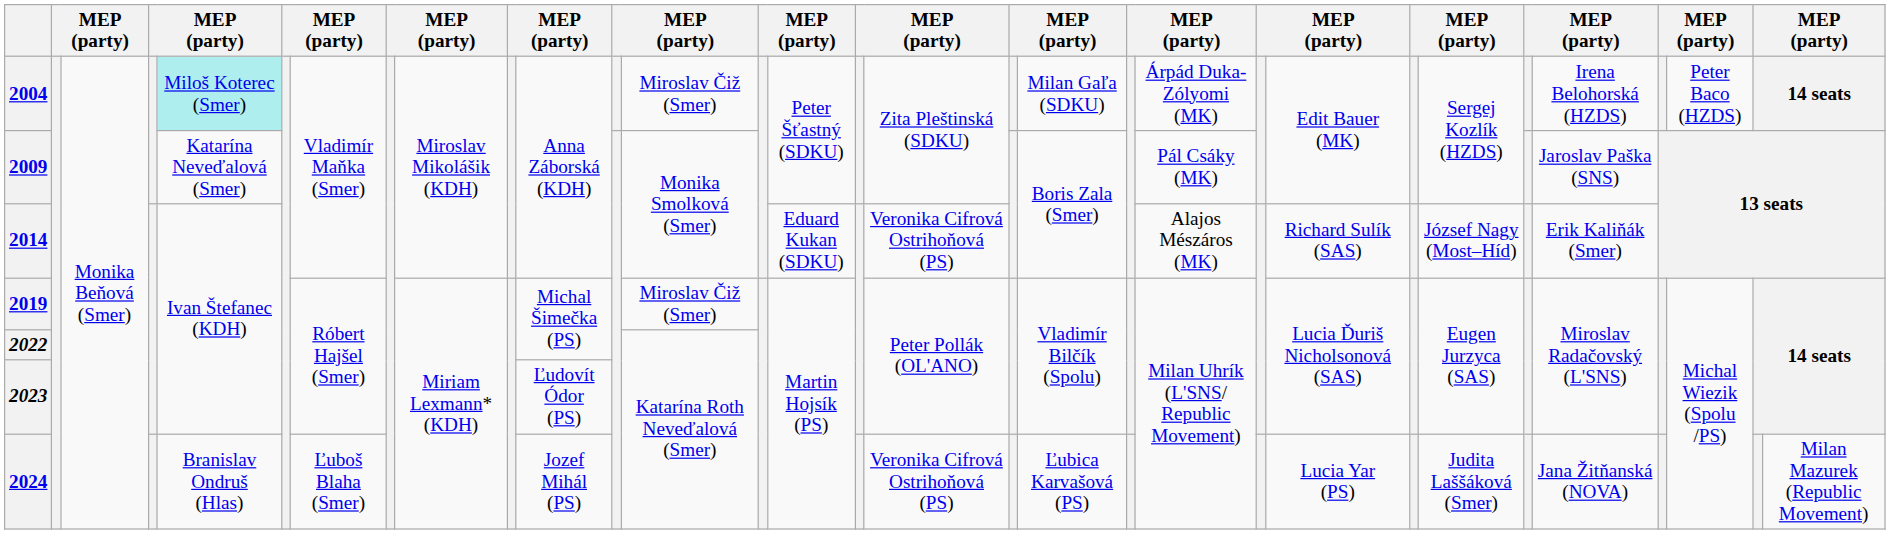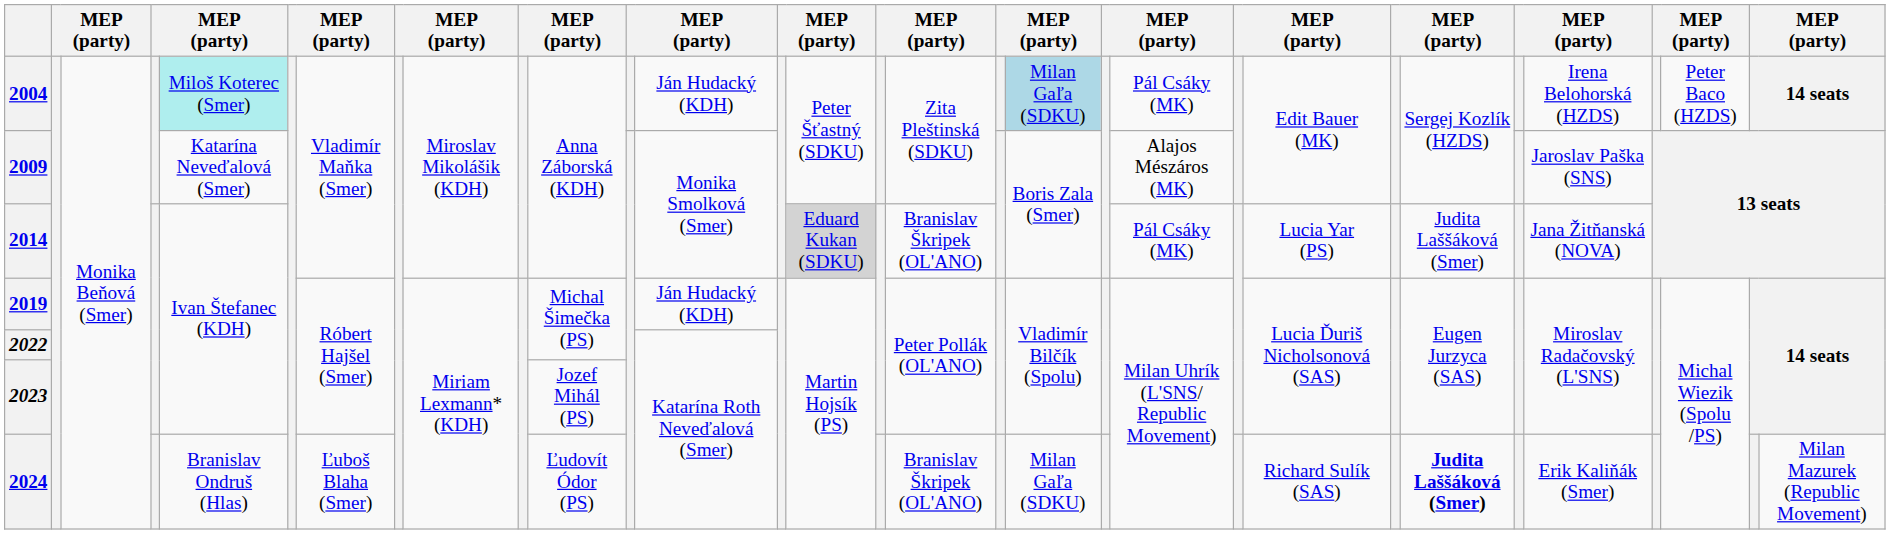(690, 93) Miroslav Čiž (Smer) -> (706, 93) Ján Hudacký (KDH)
(1072, 93) no background -> (1053, 93) lightblue background
(1196, 93) Árpád Duka-Zólyomi (MK) -> (1172, 93) Pál Csáky (MK)
(1196, 167) Pál Csáky (MK) -> (1172, 167) Alajos Mészáros (MK)
(811, 240) no background -> (831, 240) lightgrey background
(936, 240) Veronika Cifrová Ostrihoňová (PS) -> (940, 240) Branislav Škripek (OL'ANO)
(1196, 240) Alajos Mészáros (MK) -> (1172, 240) Pál Csáky (MK)
(1338, 240) Richard Sulík (SAS) -> (1317, 240) Lucia Yar (PS)
(1471, 240) József Nagy (Most–Híd) -> (1457, 240) Judita Laššáková (Smer)
(1595, 240) Erik Kaliňák (Smer) -> (1588, 240) Jana Žitňanská (NOVA)
(690, 303) Miroslav Čiž (Smer) -> (706, 303) Ján Hudacký (KDH)
(564, 396) Ľudovít Ódor (PS) -> (577, 396) Jozef Mihál (PS)
(564, 481) Jozef Mihál (PS) -> (577, 481) Ľudovít Ódor (PS)
(936, 481) Veronika Cifrová Ostrihoňová (PS) -> (940, 481) Branislav Škripek (OL'ANO)
(1072, 481) Ľubica Karvašová (PS) -> (1053, 481) Milan Gaľa (SDKU)
(1338, 481) Lucia Yar (PS) -> (1317, 481) Richard Sulík (SAS)
(1471, 481) normal -> (1457, 481) bold
(1595, 481) Jana Žitňanská (NOVA) -> (1588, 481) Erik Kaliňák (Smer)
